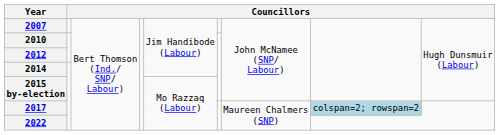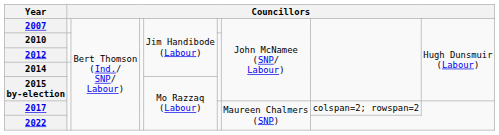(366, 108) lightblue background -> (366, 108) no background
